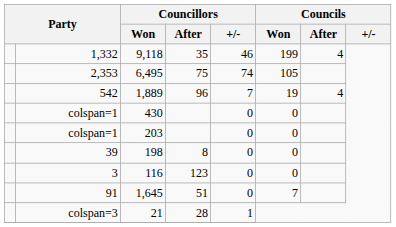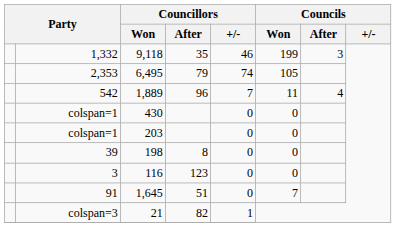(340, 54) 4 -> (340, 54) 3
(202, 73) 75 -> (202, 73) 79
(292, 93) 19 -> (292, 93) 11
(202, 212) 28 -> (202, 212) 82
